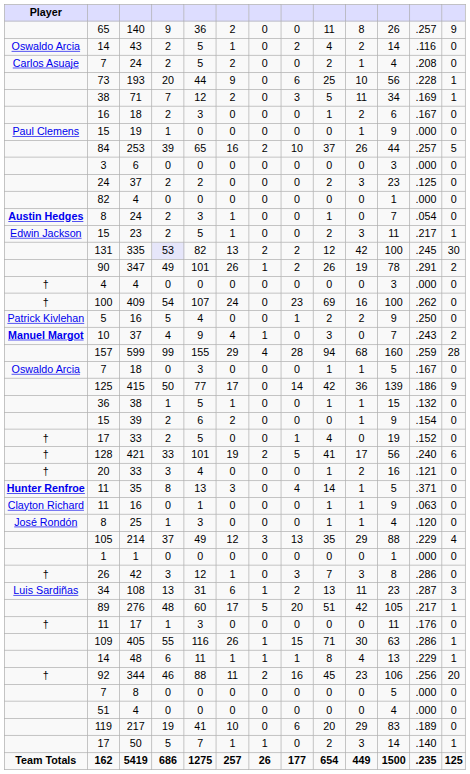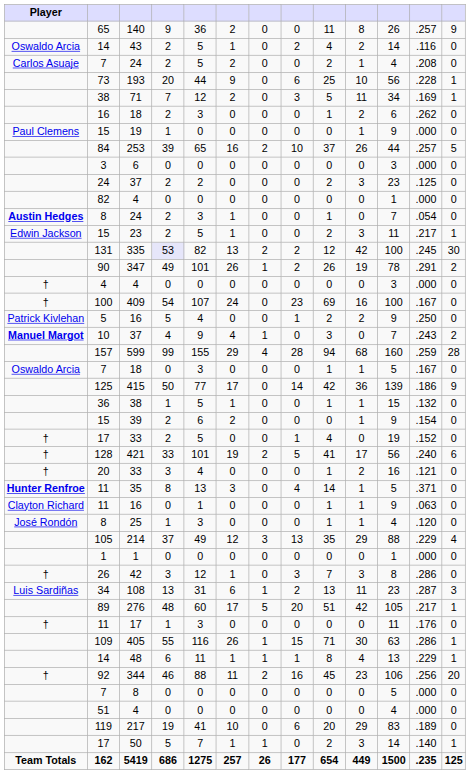(426, 115) .167 -> (426, 115) .262
(426, 302) .262 -> (426, 302) .167
